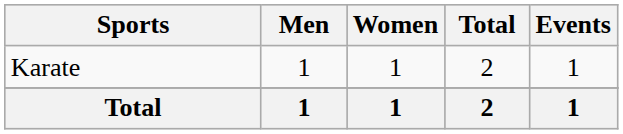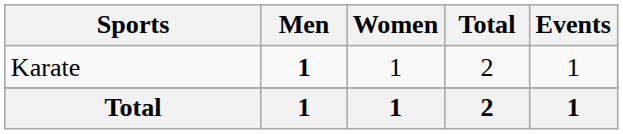(304, 66) normal -> (304, 66) bold
